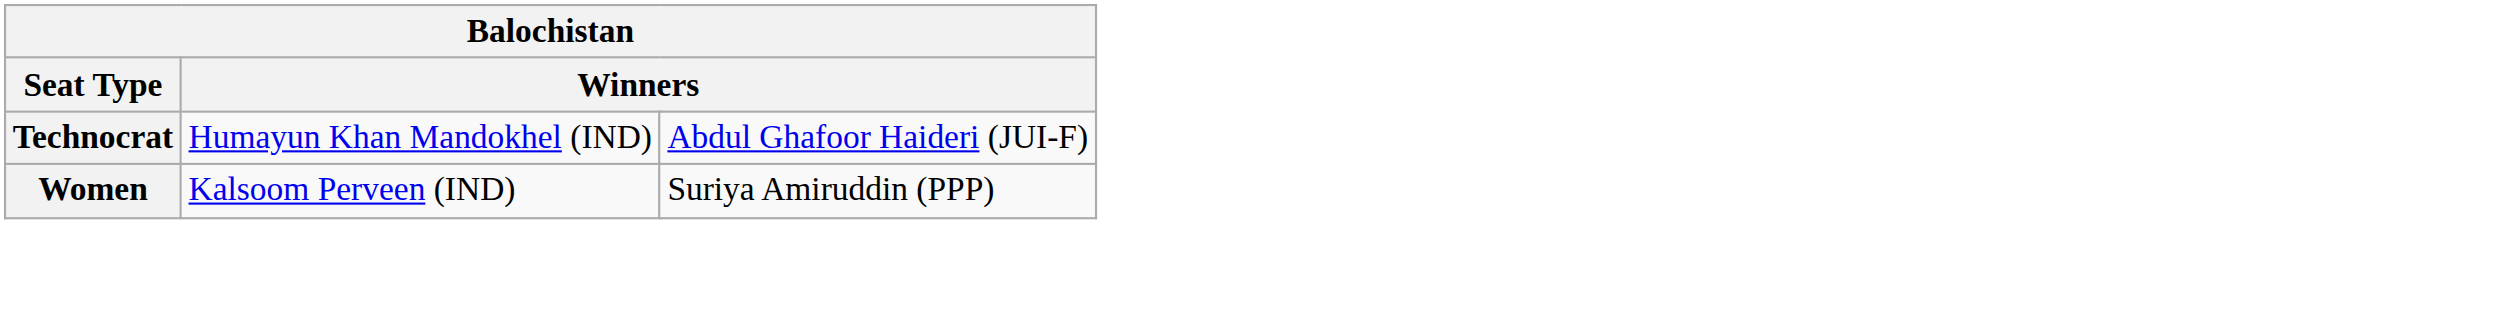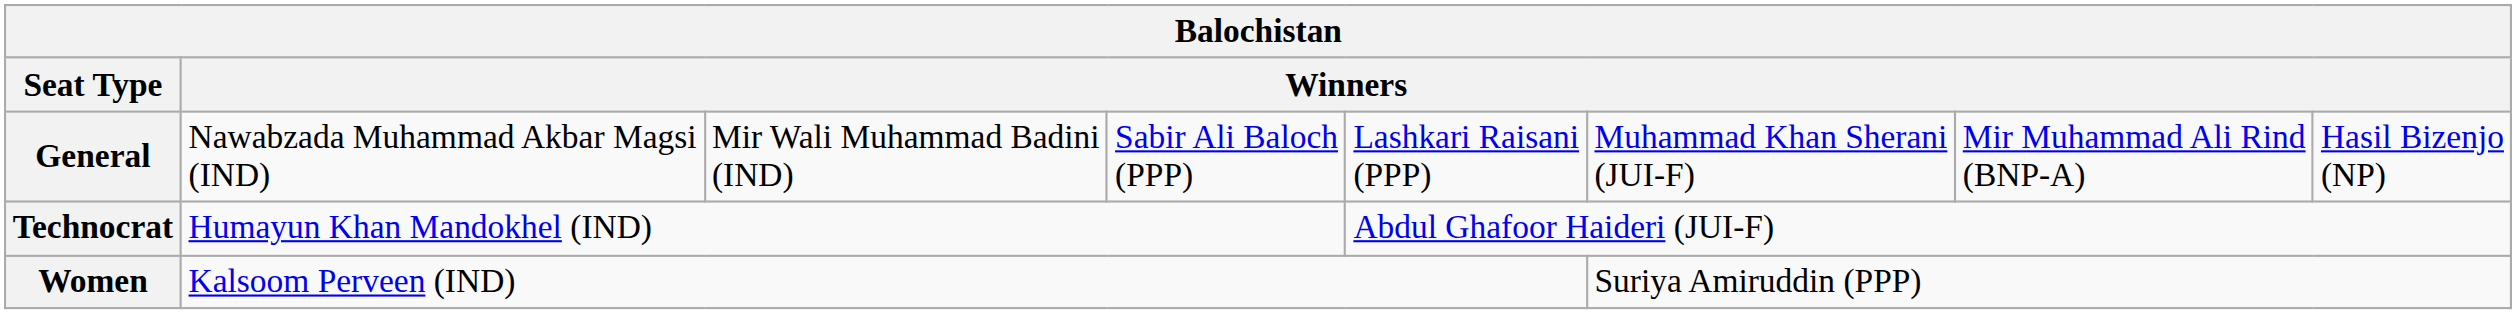+ row: (93, 155)
